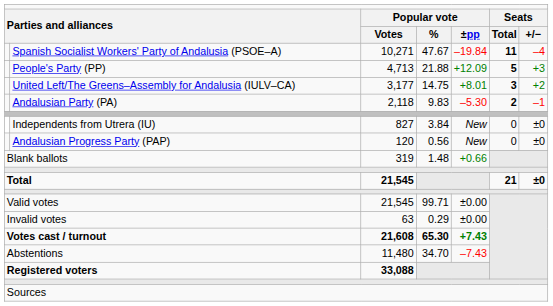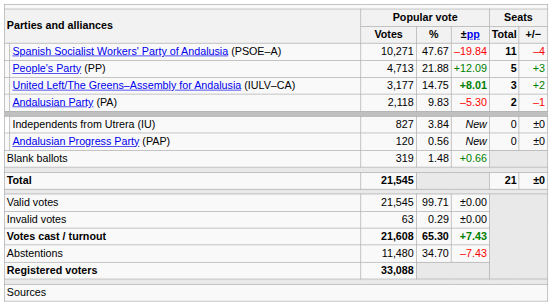(473, 85) normal -> (473, 85) bold
